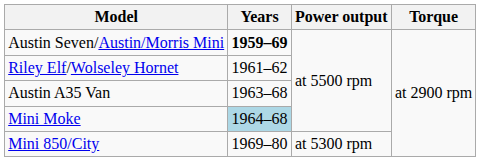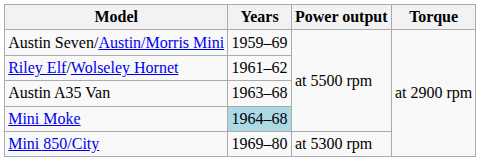(260, 42) bold -> (260, 42) normal
